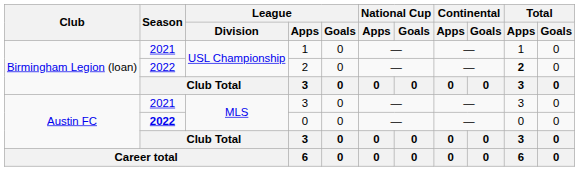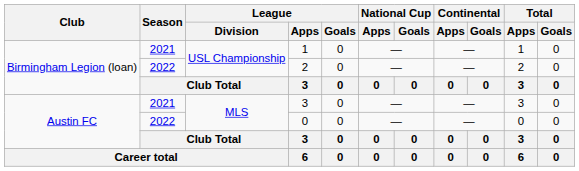(521, 67) bold -> (521, 67) normal
(162, 121) bold -> (162, 121) normal
